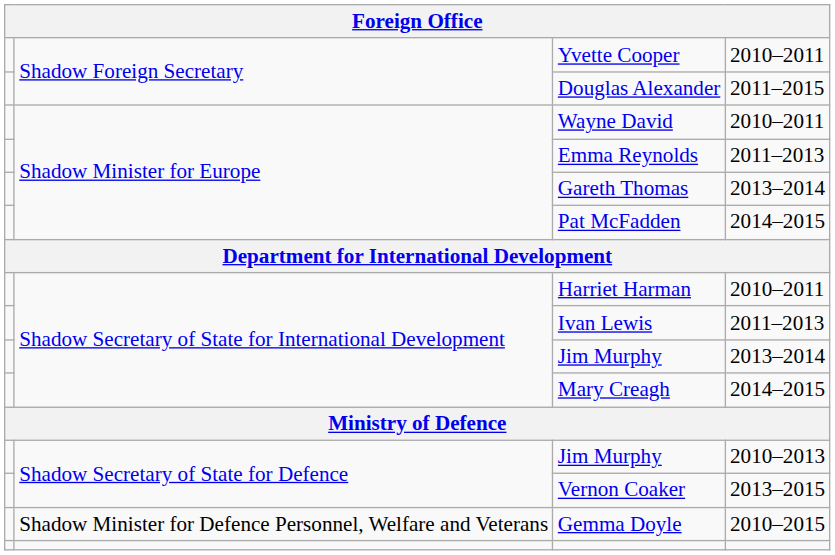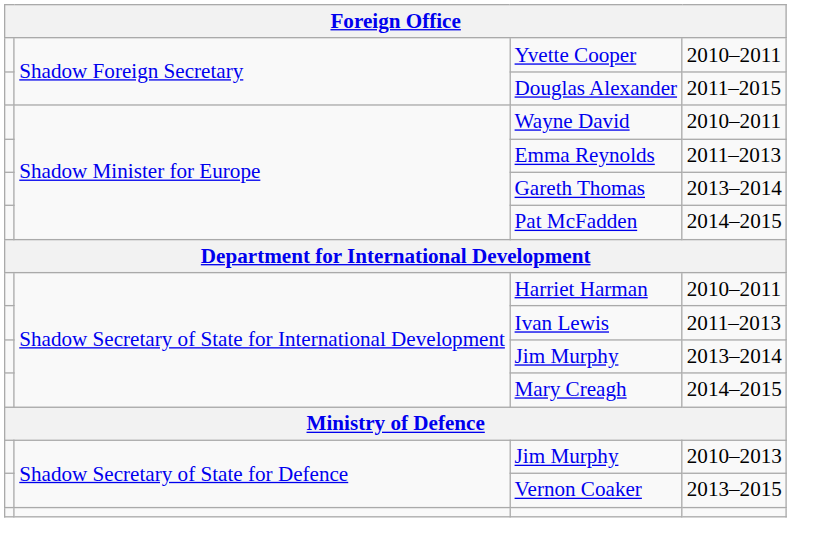- row: (620, 523)
